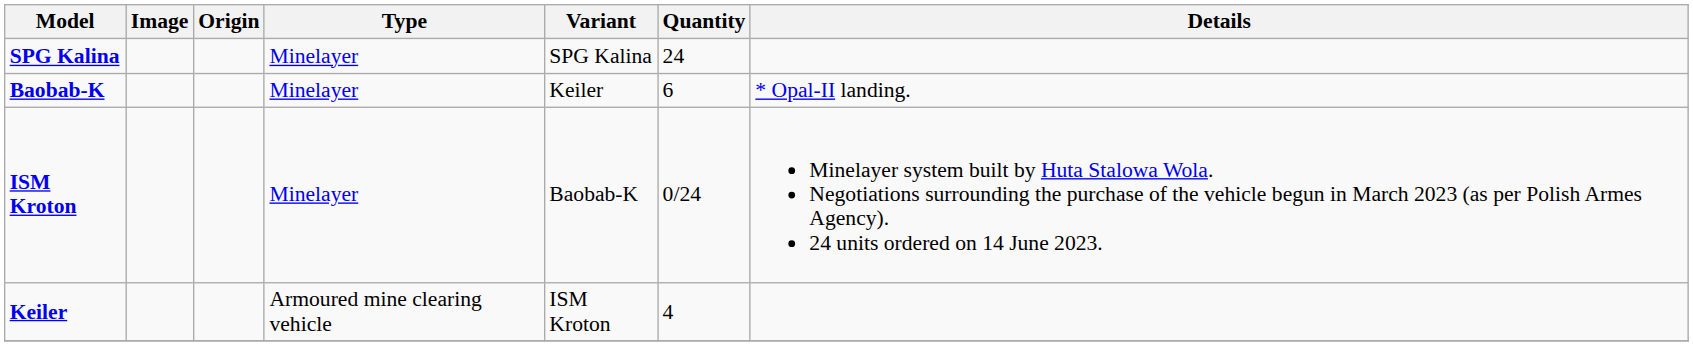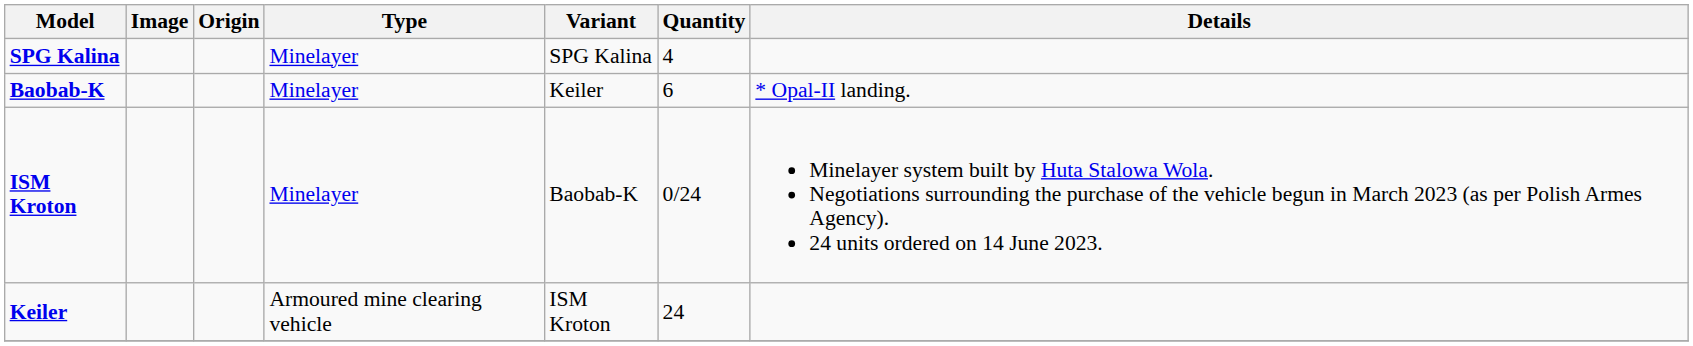(673, 55) 24 -> (668, 55) 4
(668, 311) 4 -> (673, 311) 24
